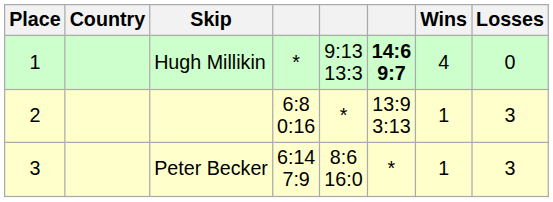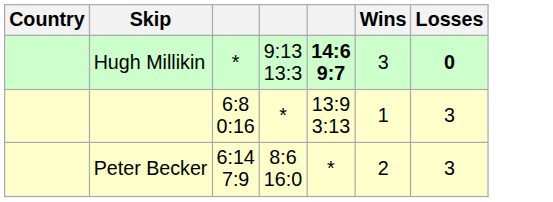- column: (35, 20)
(444, 62) 4 -> (383, 62) 3
(510, 62) normal -> (450, 62) bold
(444, 169) 1 -> (383, 169) 2
